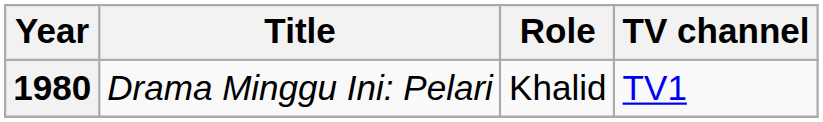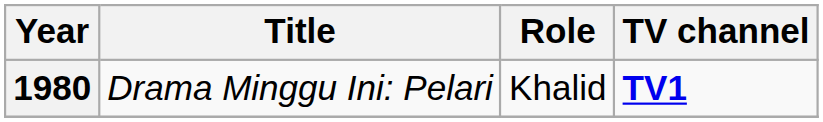(655, 87) normal -> (655, 87) bold
